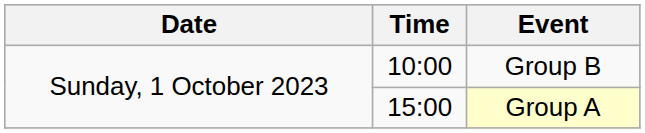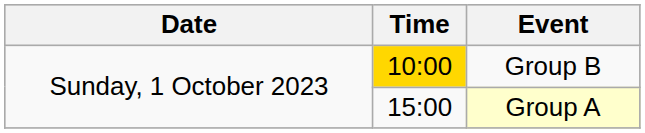(420, 66) no background -> (420, 66) gold background
